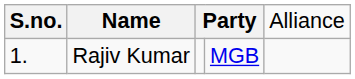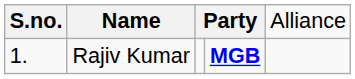(235, 55) normal -> (235, 55) bold
